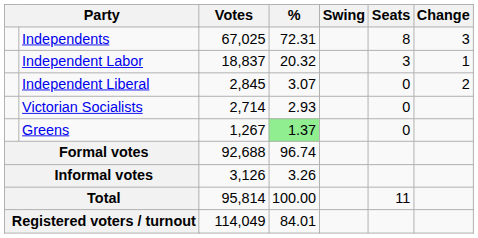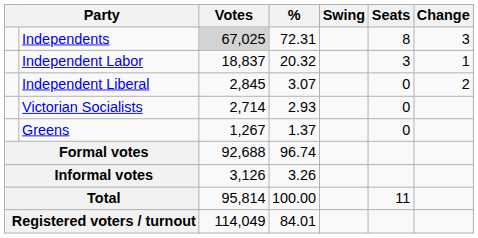(243, 38) no background -> (243, 38) lightgrey background
(302, 130) lightgreen background -> (302, 130) no background
